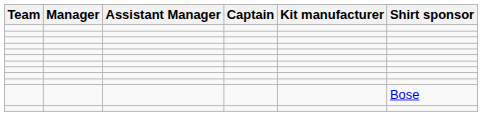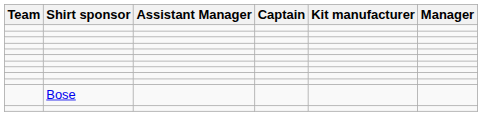columns swapped: (73, 14) <-> (432, 14)
